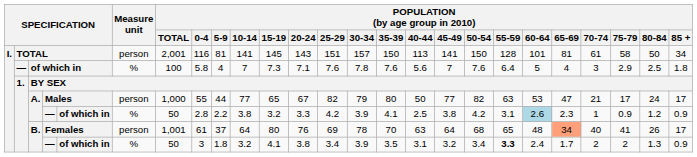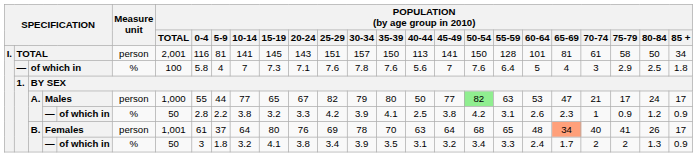(479, 98) no background -> (479, 98) lightgreen background
(537, 114) lightblue background -> (537, 114) no background
(508, 144) bold -> (508, 144) normal
